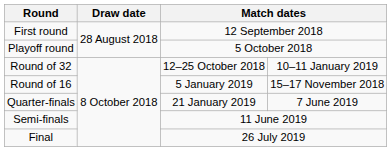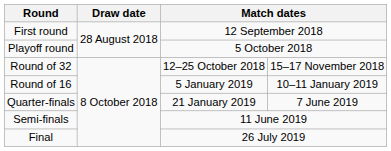(327, 66) 10–11 January 2019 -> (327, 66) 15–17 November 2018
(327, 84) 15–17 November 2018 -> (327, 84) 10–11 January 2019
